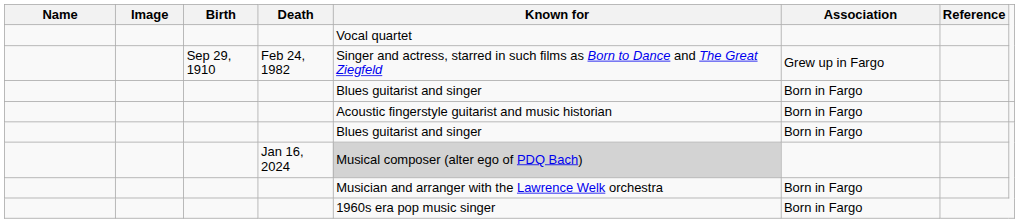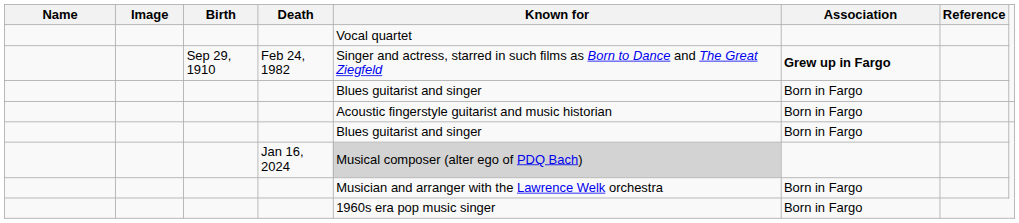(834, 63) normal -> (837, 63) bold
